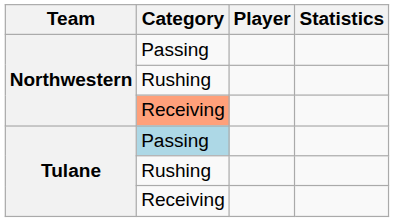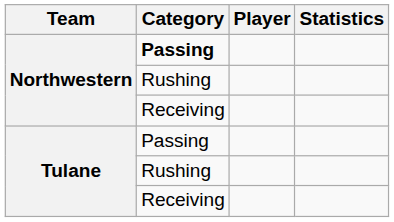(175, 49) normal -> (178, 49) bold
(183, 110) lightsalmon background -> (183, 110) no background
(175, 140) lightblue background -> (175, 140) no background
